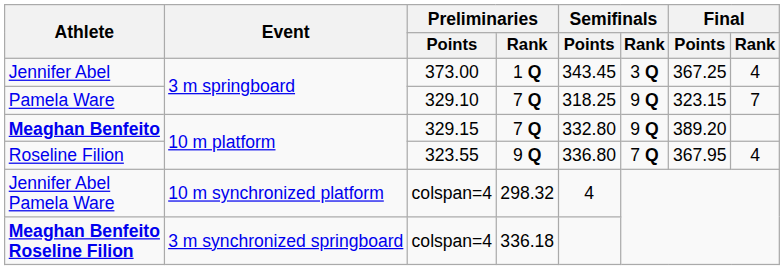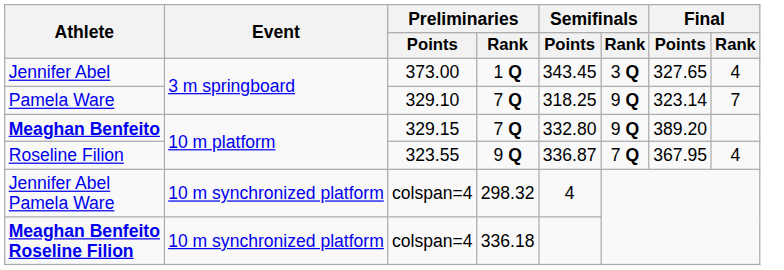(700, 73) 367.25 -> (680, 73) 327.65
(700, 101) 323.15 -> (680, 101) 323.14
(589, 156) 336.80 -> (570, 156) 336.87
(286, 241) 3 m synchronized springboard -> (276, 241) 10 m synchronized platform
